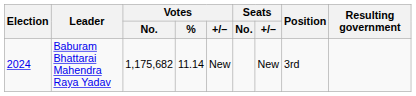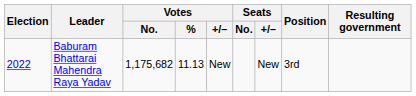(19, 65) 2024 -> (19, 65) 2022
(191, 65) 11.14 -> (191, 65) 11.13
